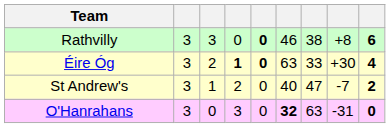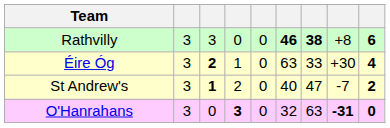(263, 39) bold -> (263, 39) normal
(289, 39) normal -> (289, 39) bold
(314, 39) normal -> (314, 39) bold
(212, 63) normal -> (212, 63) bold
(238, 63) bold -> (238, 63) normal
(263, 63) bold -> (263, 63) normal
(212, 87) normal -> (212, 87) bold
(238, 110) normal -> (238, 110) bold
(289, 110) bold -> (289, 110) normal
(343, 110) normal -> (343, 110) bold
